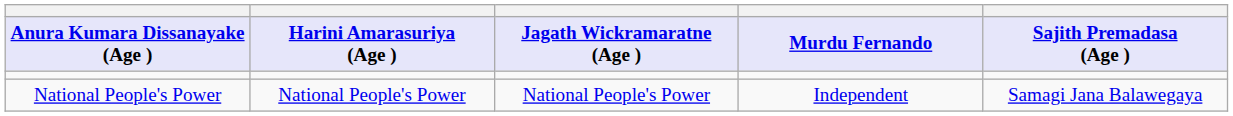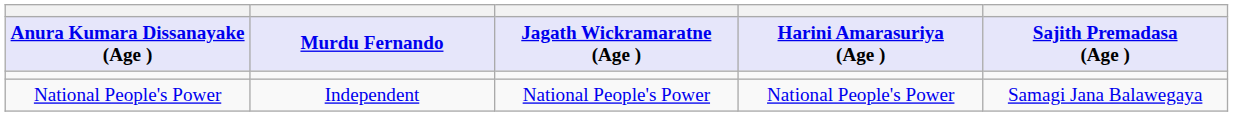columns swapped: (372, 43) <-> (861, 43)
